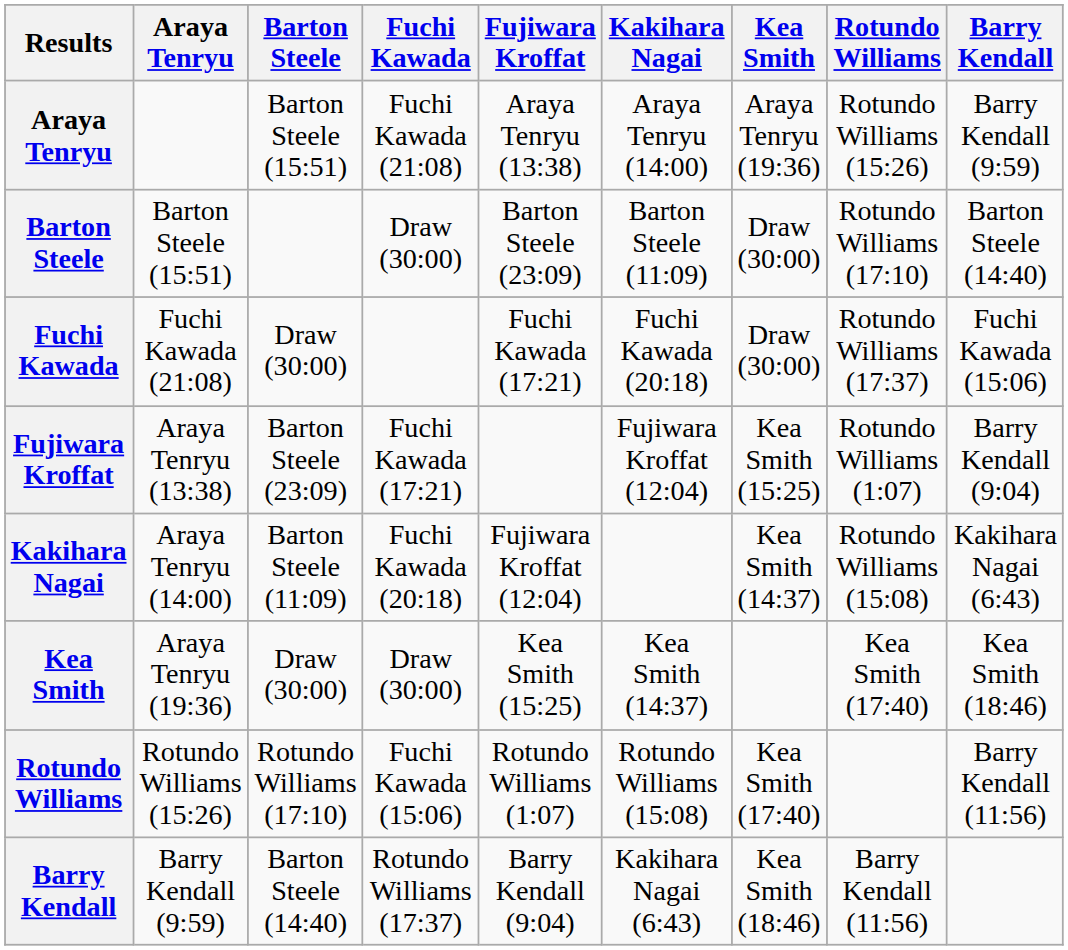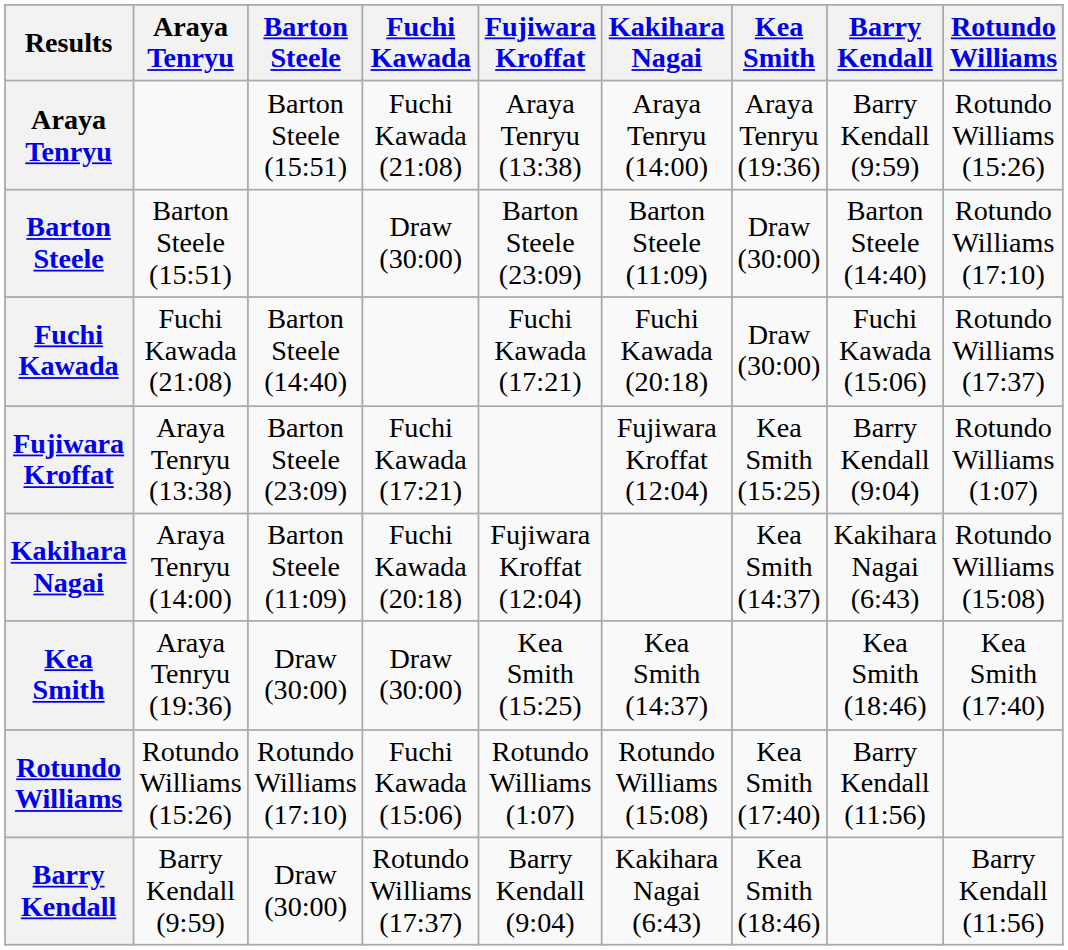columns swapped: (887, 42) <-> (1006, 42)
(306, 350) Draw (30:00) -> (306, 350) Barton Steele (14:40)
(306, 890) Barton Steele (14:40) -> (306, 890) Draw (30:00)
